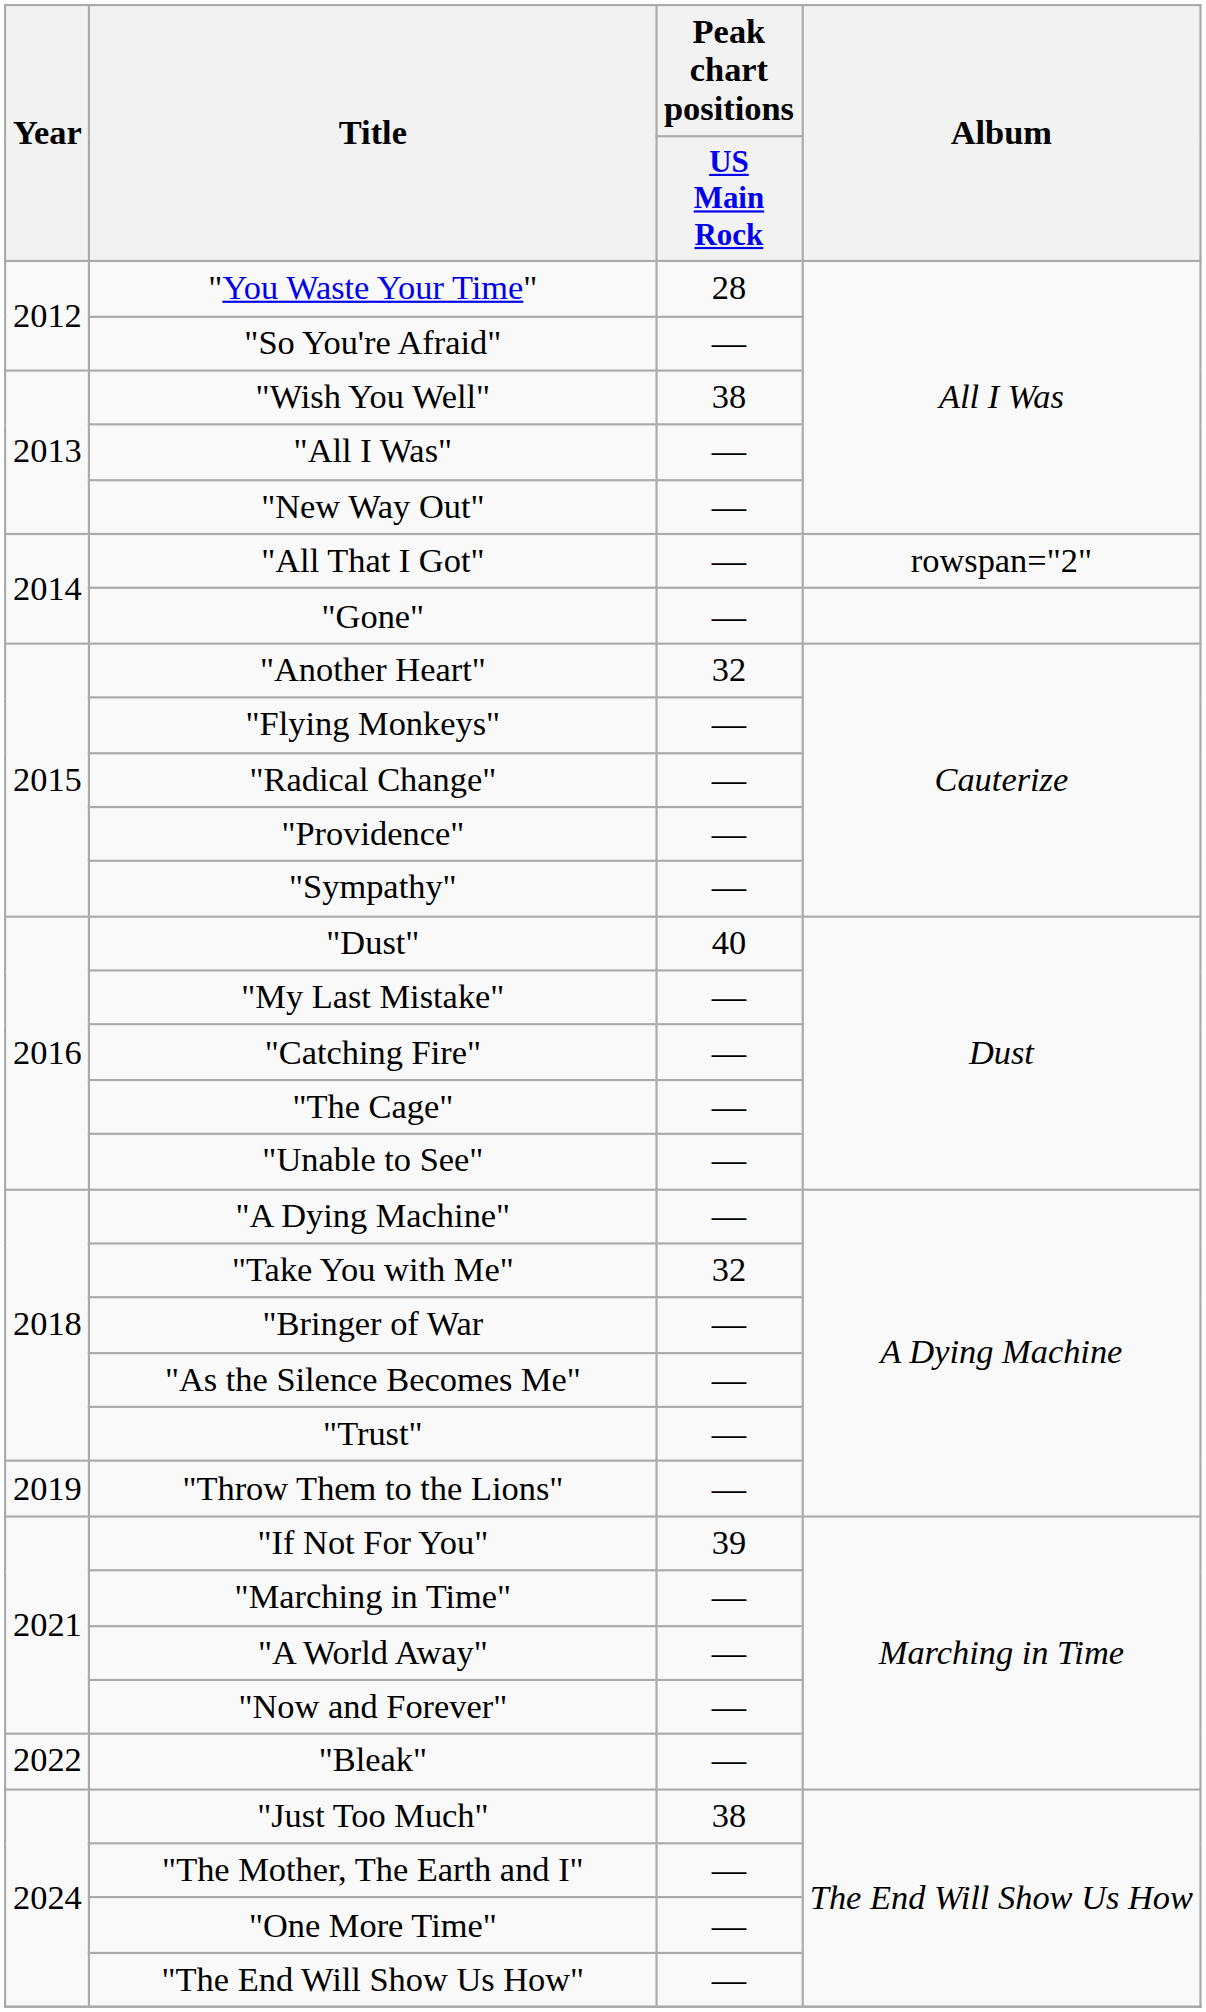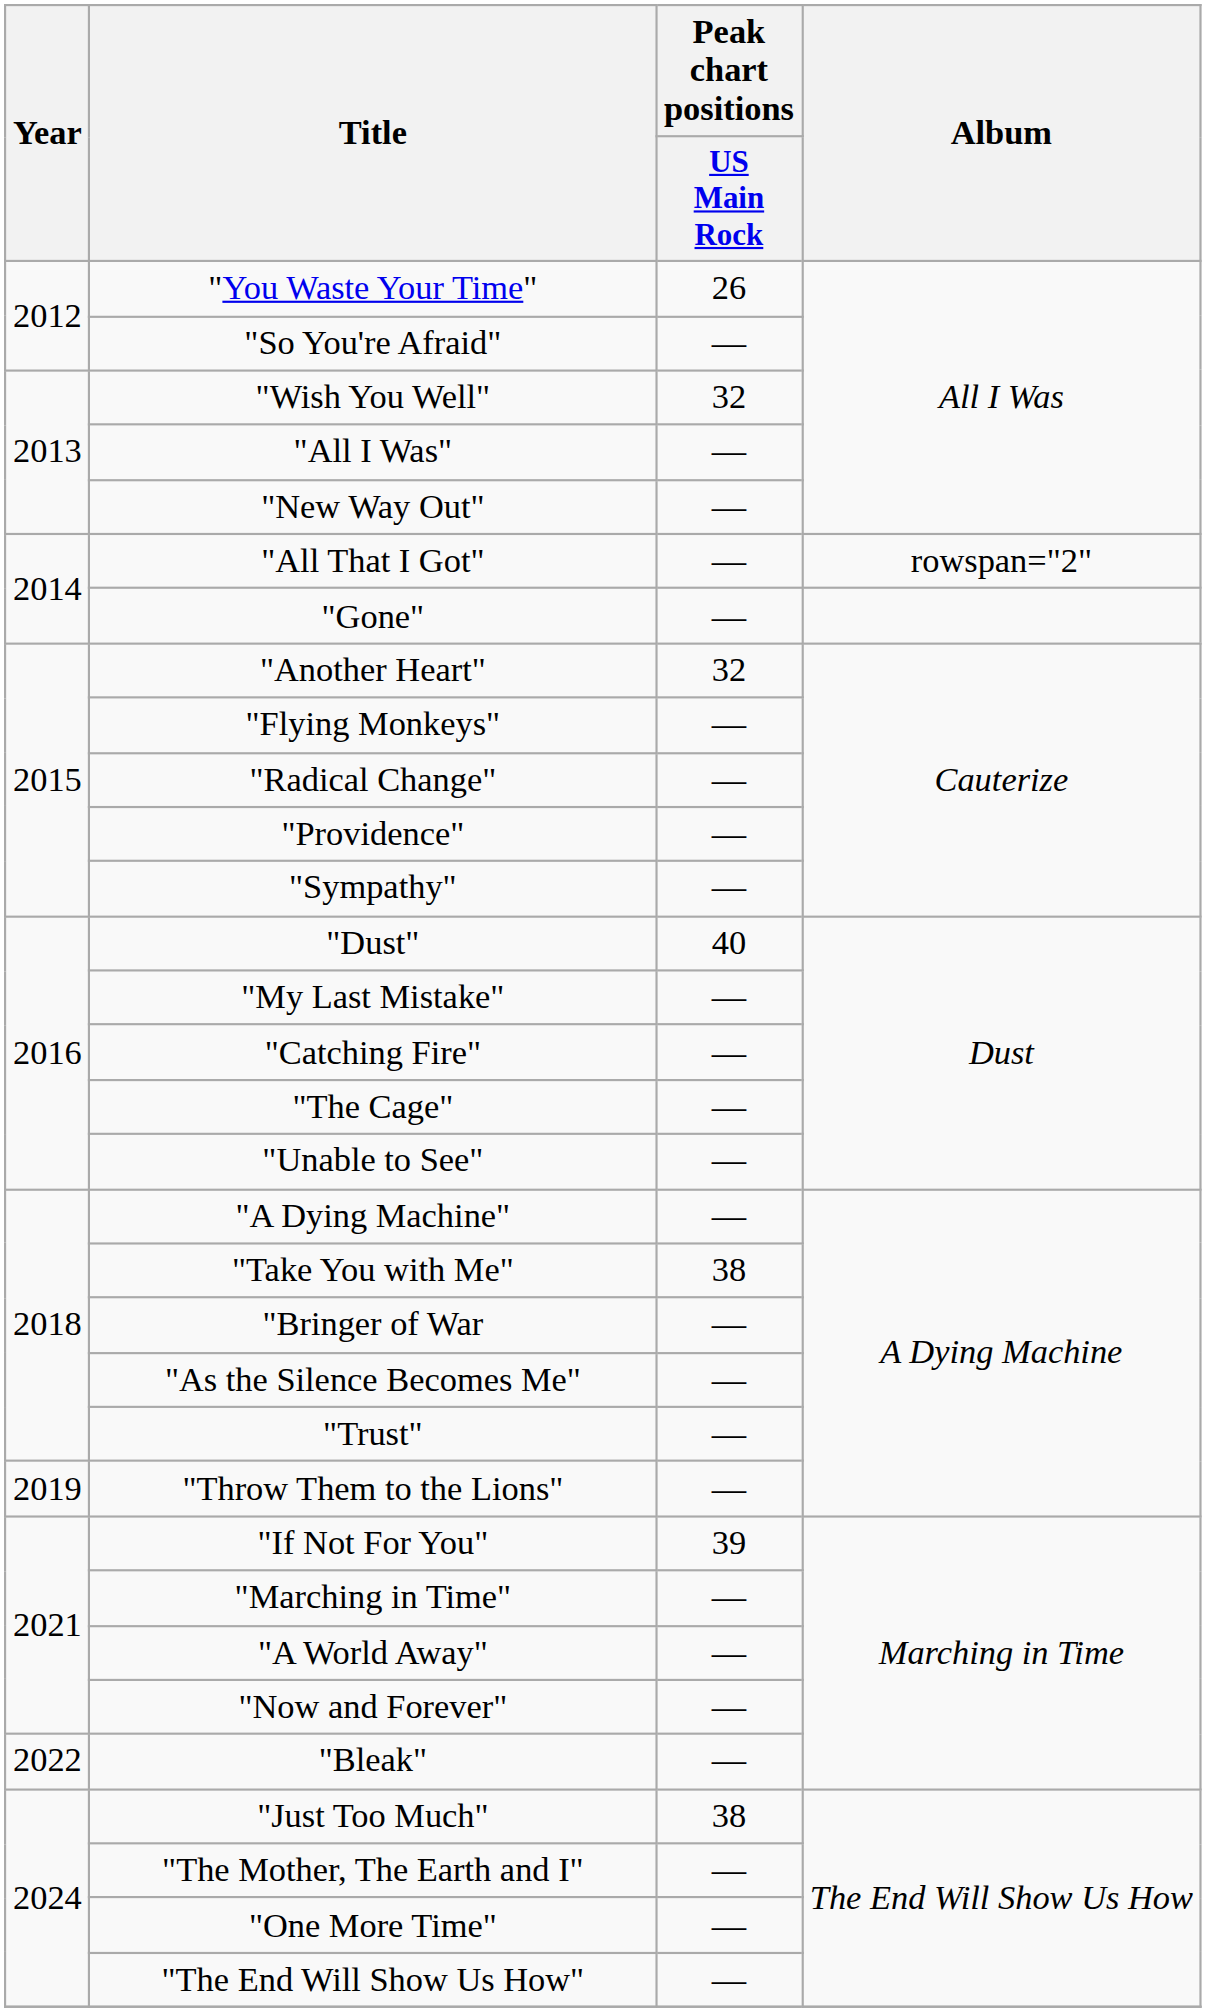(729, 287) 28 -> (729, 287) 26
(729, 397) 38 -> (729, 397) 32
(729, 1269) 32 -> (729, 1269) 38
